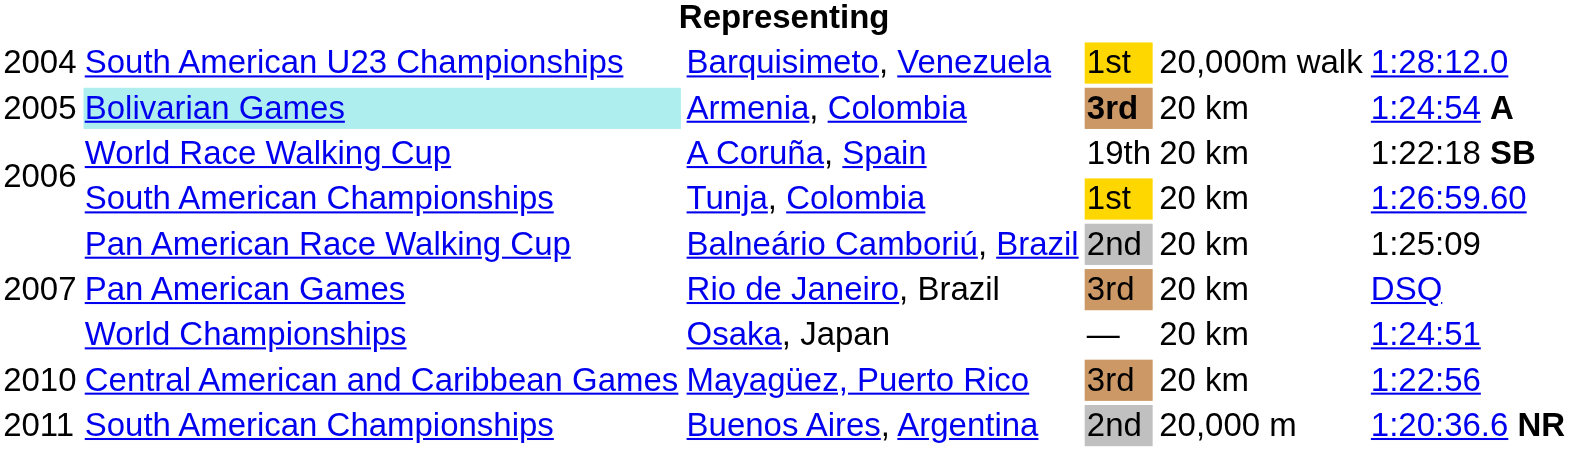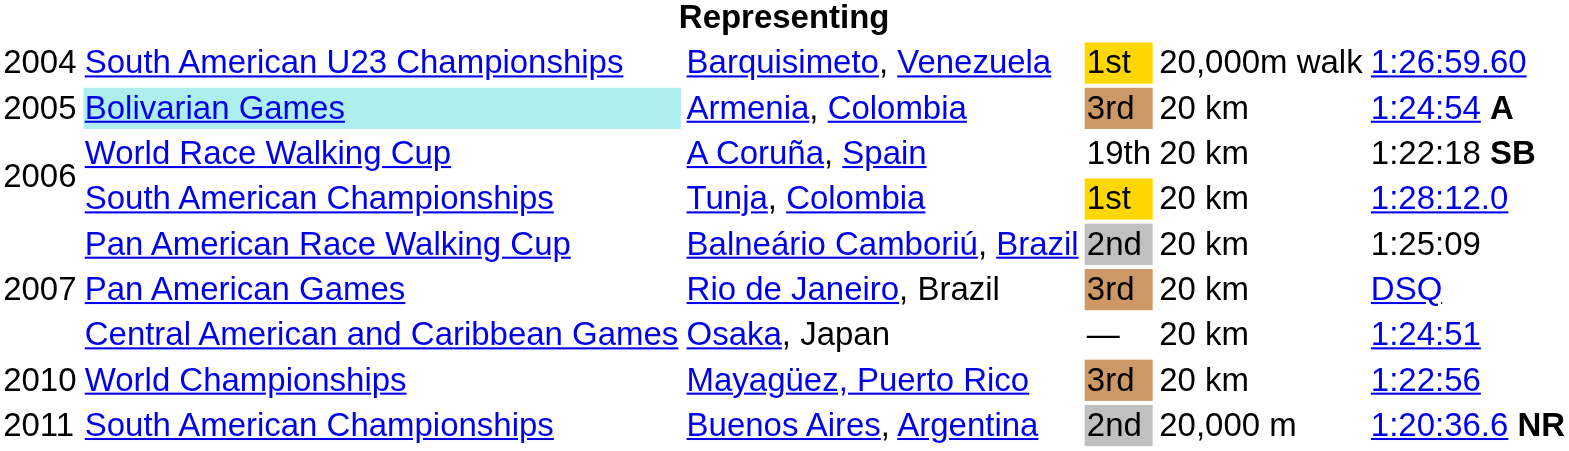(1440, 62) 1:28:12.0 -> (1449, 62) 1:26:59.60
(1113, 107) bold -> (1111, 107) normal
(1449, 198) 1:26:59.60 -> (1440, 198) 1:28:12.0
(246, 334) World Championships -> (382, 334) Central American and Caribbean Games
(382, 379) Central American and Caribbean Games -> (246, 379) World Championships
